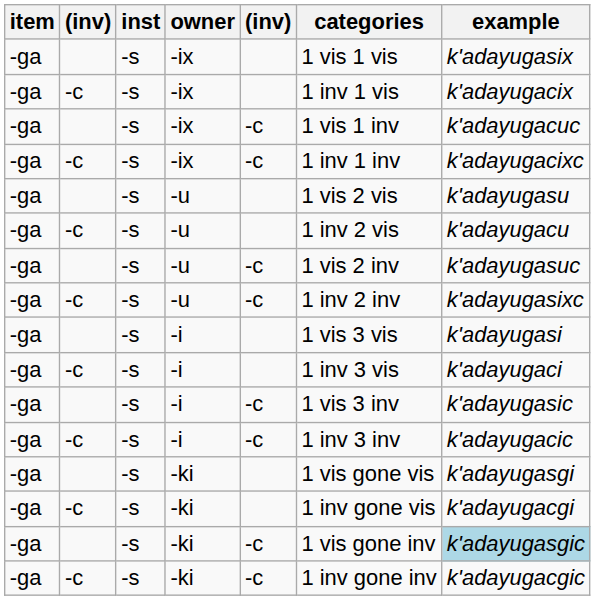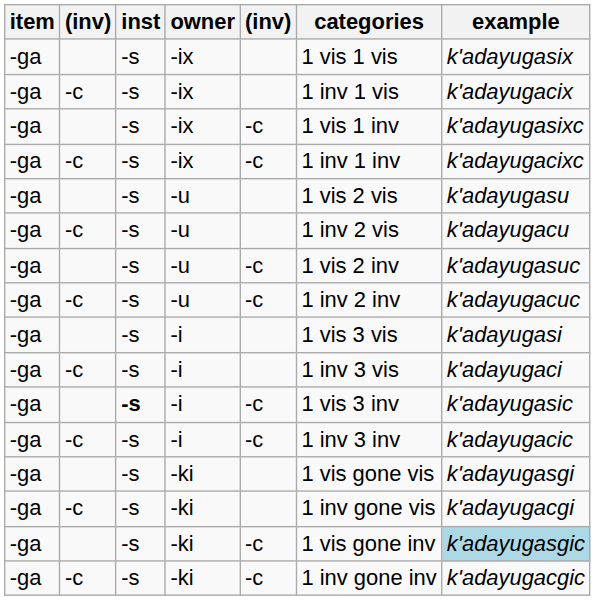(513, 126) k'adayugacuc -> (515, 126) k'adayugasixc
(515, 299) k'adayugasixc -> (513, 299) k'adayugacuc
(130, 404) normal -> (131, 404) bold
